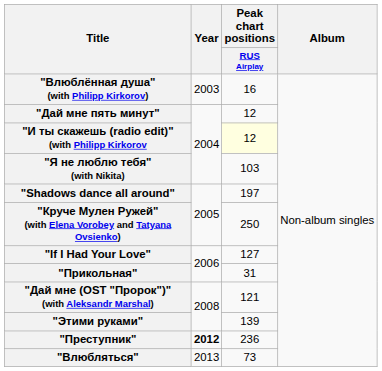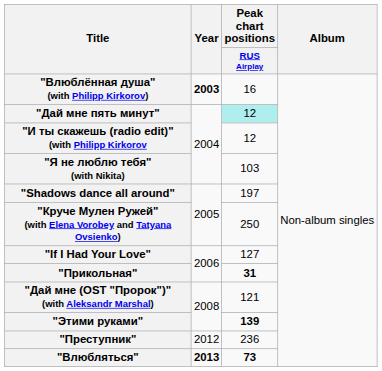(207, 89) normal -> (207, 89) bold
(250, 113) no background -> (250, 113) paleturquoise background
(250, 138) lightyellow background -> (250, 138) no background
(250, 272) normal -> (250, 272) bold
(250, 321) normal -> (250, 321) bold
(207, 339) bold -> (207, 339) normal
(207, 357) normal -> (207, 357) bold
(250, 357) normal -> (250, 357) bold
